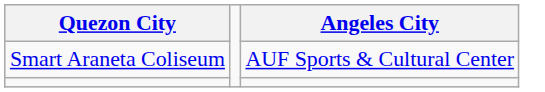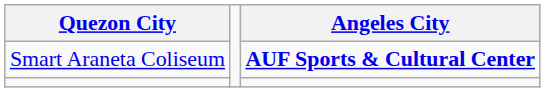(380, 59) normal -> (390, 59) bold
